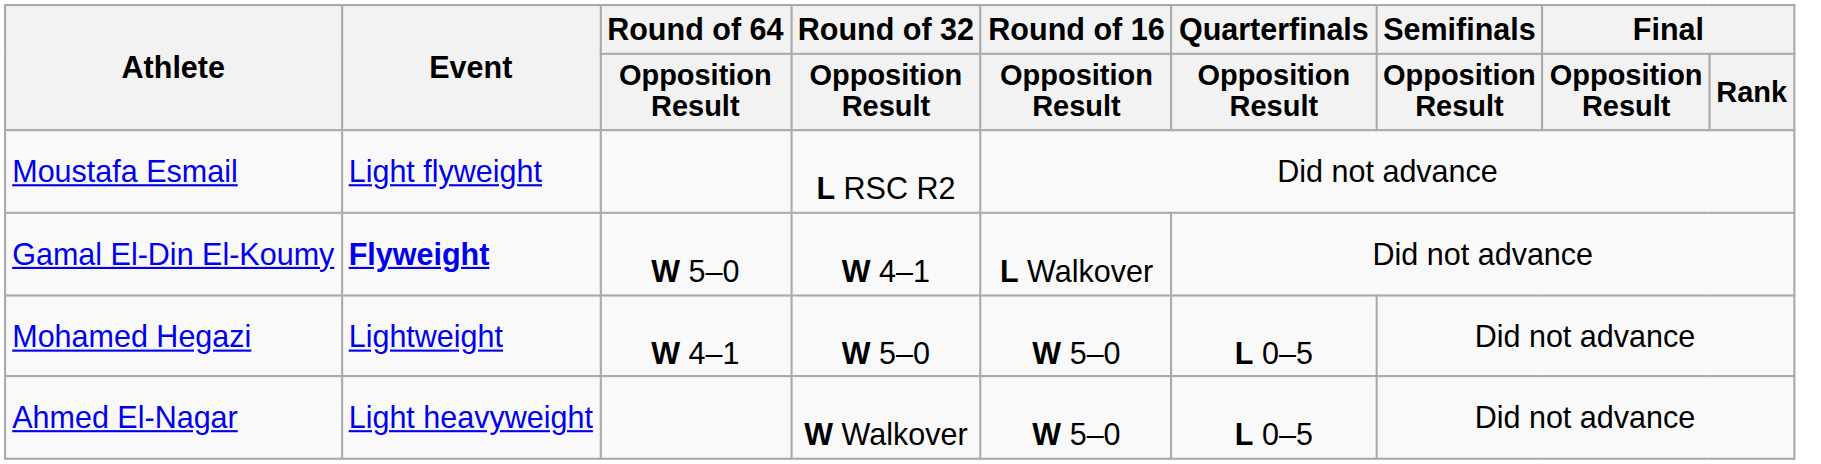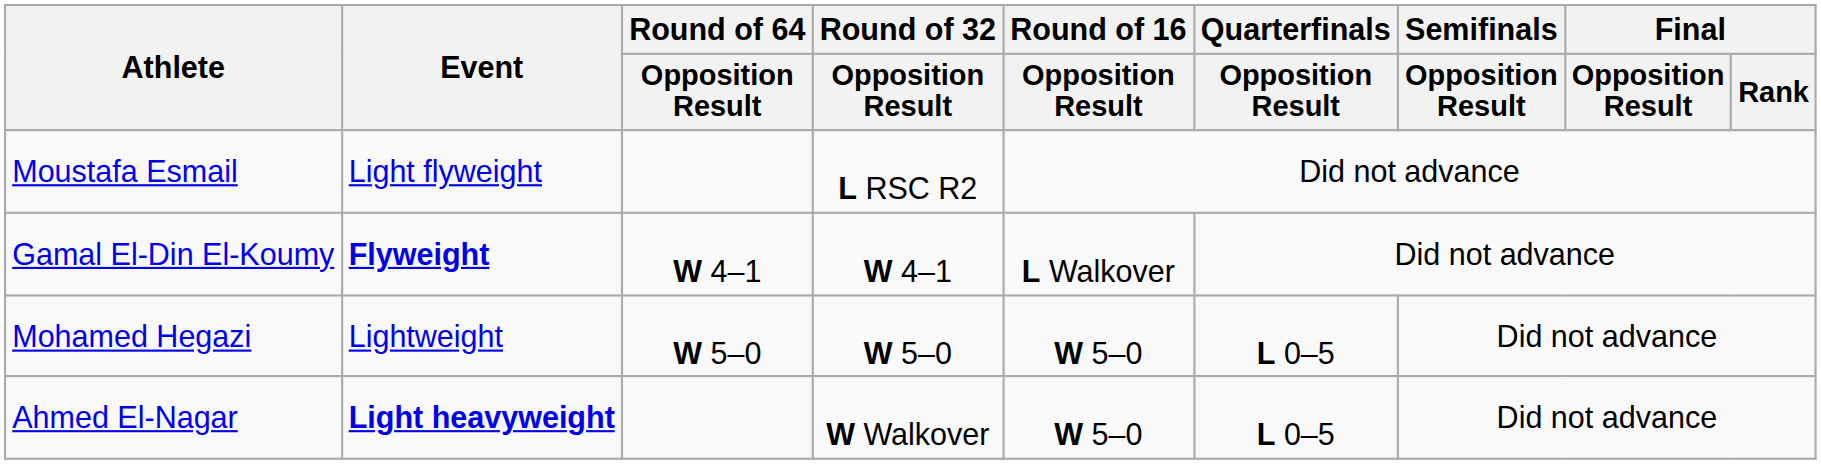(695, 271) W 5–0 -> (717, 271) W 4–1
(695, 353) W 4–1 -> (717, 353) W 5–0
(471, 419) normal -> (482, 419) bold
